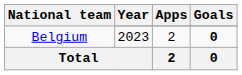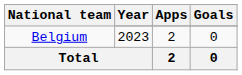(214, 37) bold -> (214, 37) normal
